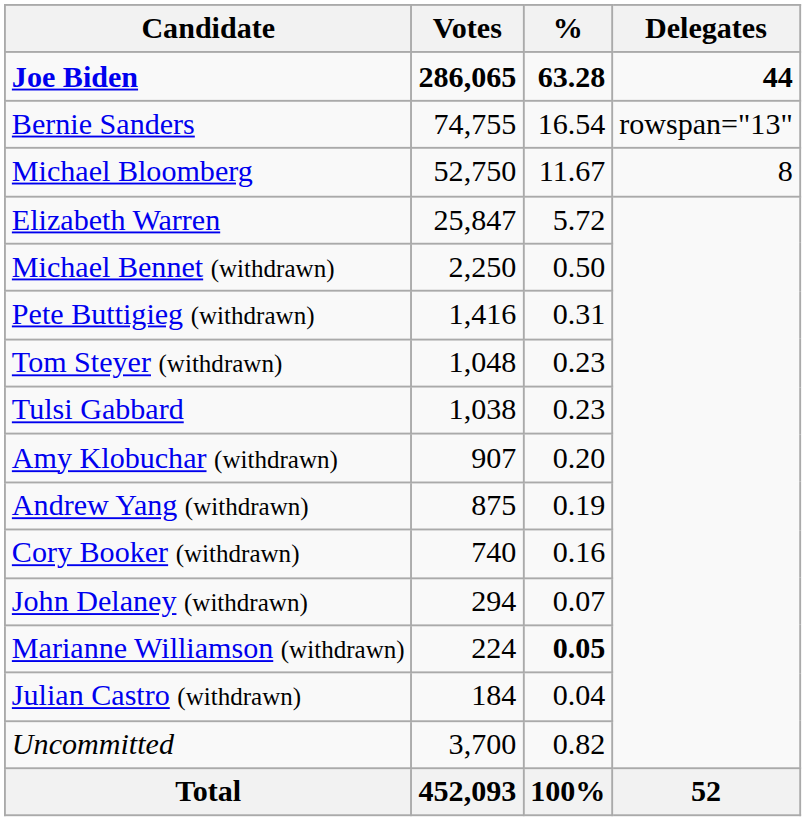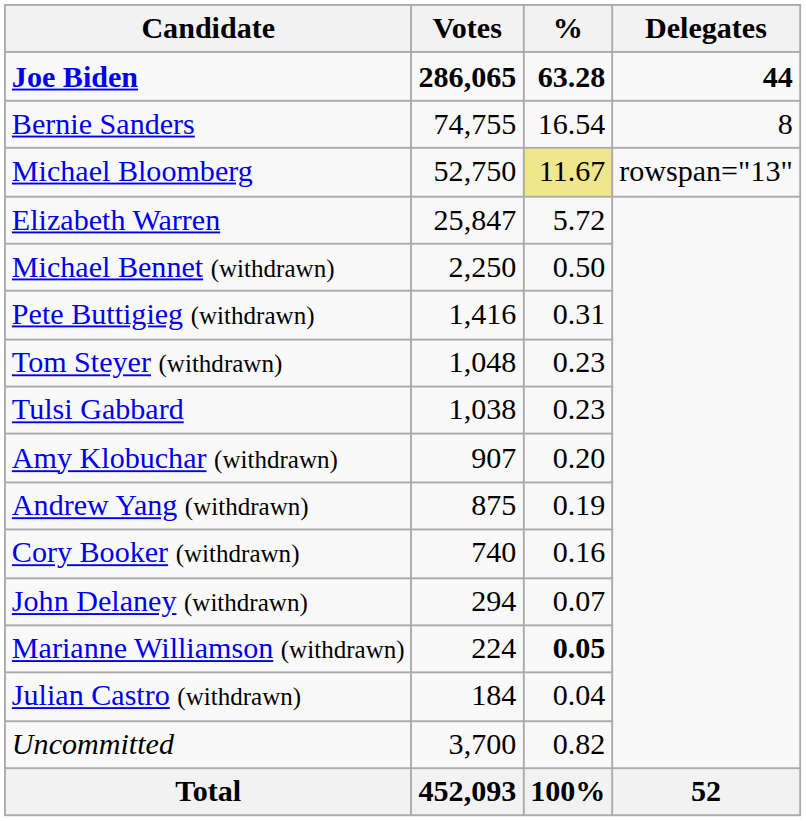(706, 123) rowspan="13" -> (785, 123) 8
(572, 171) no background -> (572, 171) khaki background
(785, 171) 8 -> (706, 171) rowspan="13"
